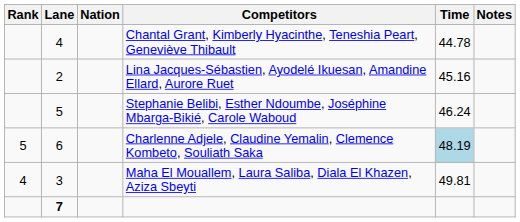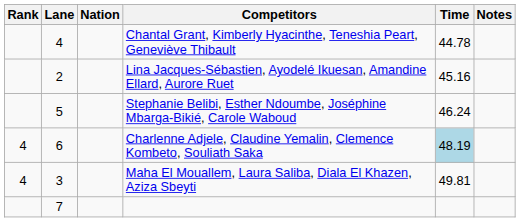(23, 146) 5 -> (23, 146) 4
(59, 207) bold -> (59, 207) normal
